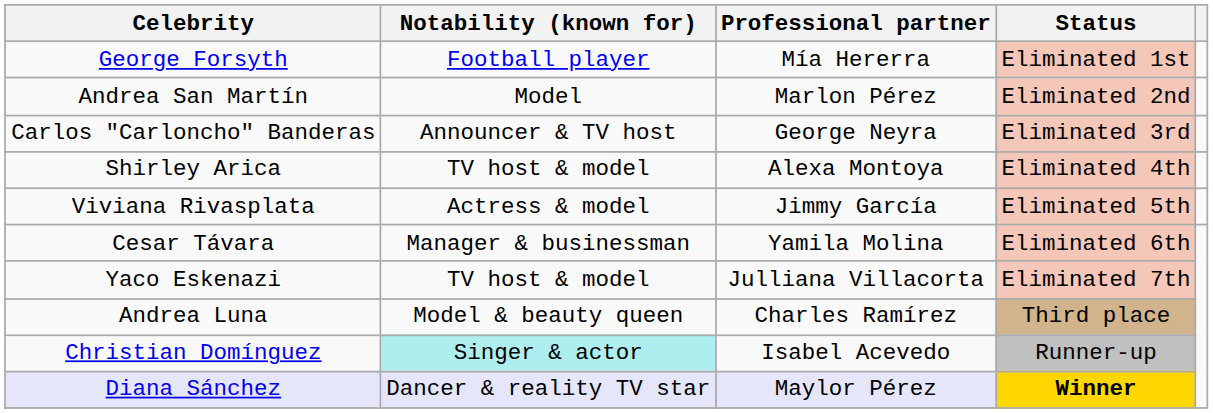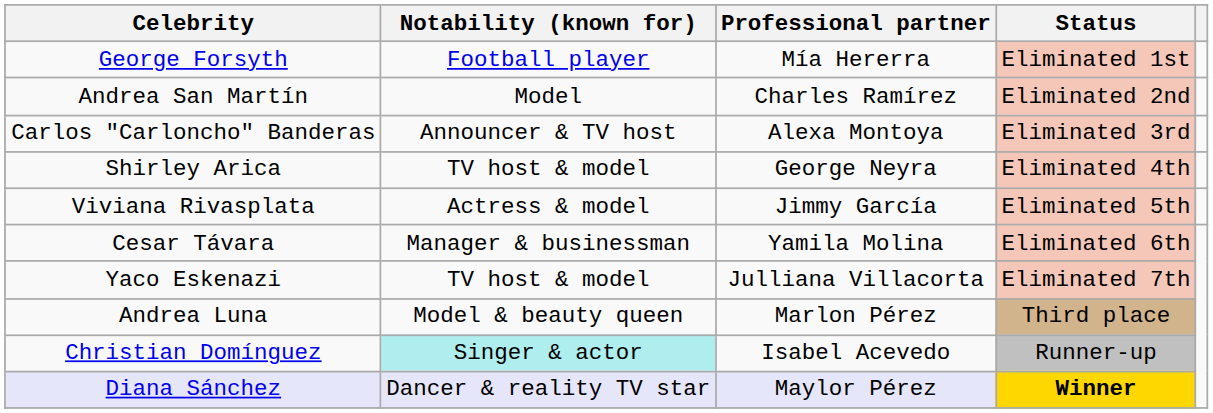(856, 97) Marlon Pérez -> (856, 97) Charles Ramírez
(856, 133) George Neyra -> (856, 133) Alexa Montoya
(856, 170) Alexa Montoya -> (856, 170) George Neyra
(856, 316) Charles Ramírez -> (856, 316) Marlon Pérez
